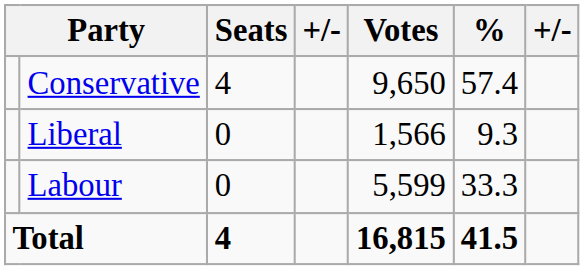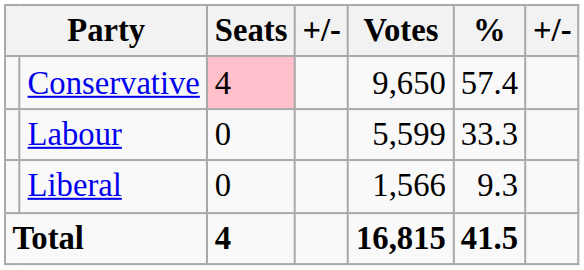(223, 82) no background -> (223, 82) pink background
rows swapped: (75, 185) <-> (75, 133)
